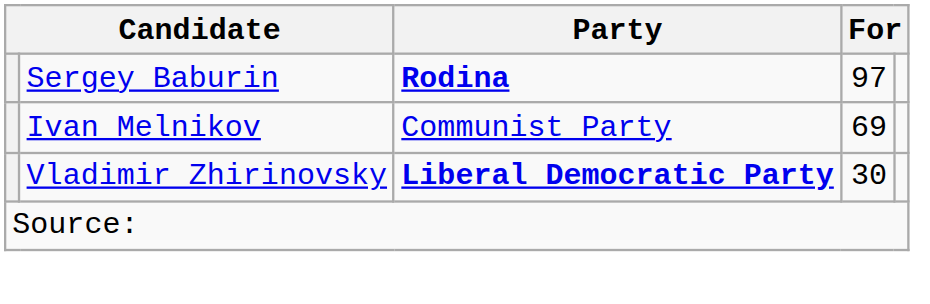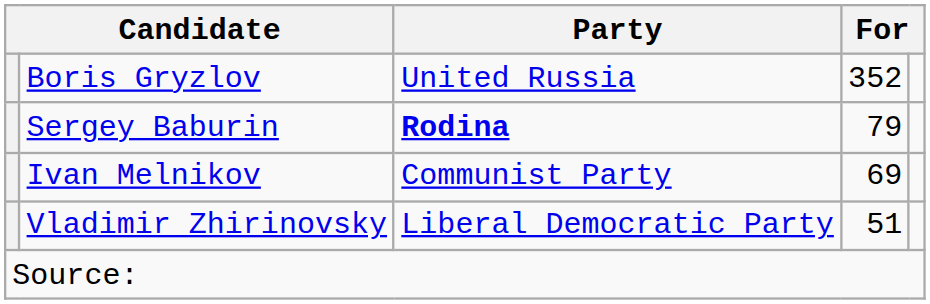+ row: (144, 79)
(869, 79) 97 -> (884, 128) 79
(618, 176) bold -> (618, 225) normal
(869, 176) 30 -> (884, 225) 51
